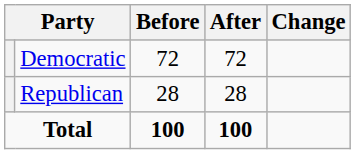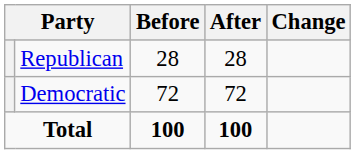rows swapped: (73, 58) <-> (72, 93)
